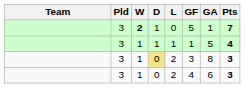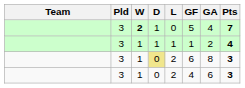(210, 28) 1 -> (210, 28) 4
(210, 43) 5 -> (210, 43) 2
(191, 59) 3 -> (191, 59) 6
